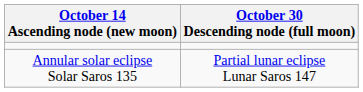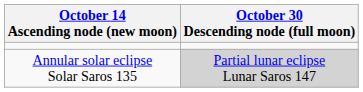(269, 68) no background -> (269, 68) lightgrey background
